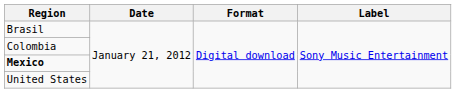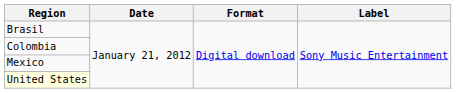(25, 63) bold -> (25, 63) normal
(47, 80) no background -> (47, 80) lightyellow background
